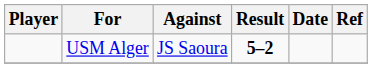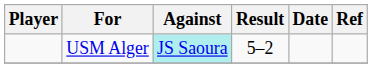(192, 48) no background -> (192, 48) paleturquoise background
(260, 48) bold -> (260, 48) normal
